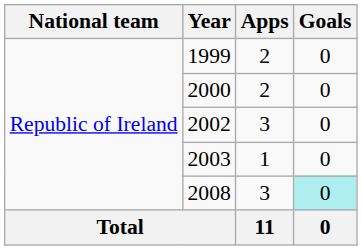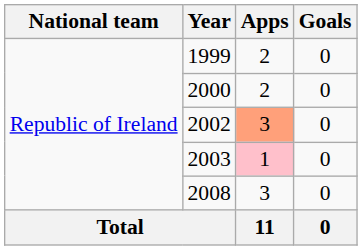(265, 124) no background -> (265, 124) lightsalmon background
(265, 158) no background -> (265, 158) pink background
(325, 192) paleturquoise background -> (325, 192) no background
